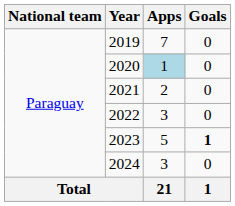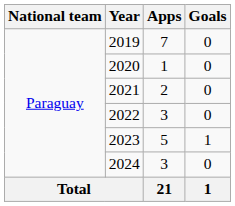(164, 66) lightblue background -> (164, 66) no background
(208, 139) bold -> (208, 139) normal
